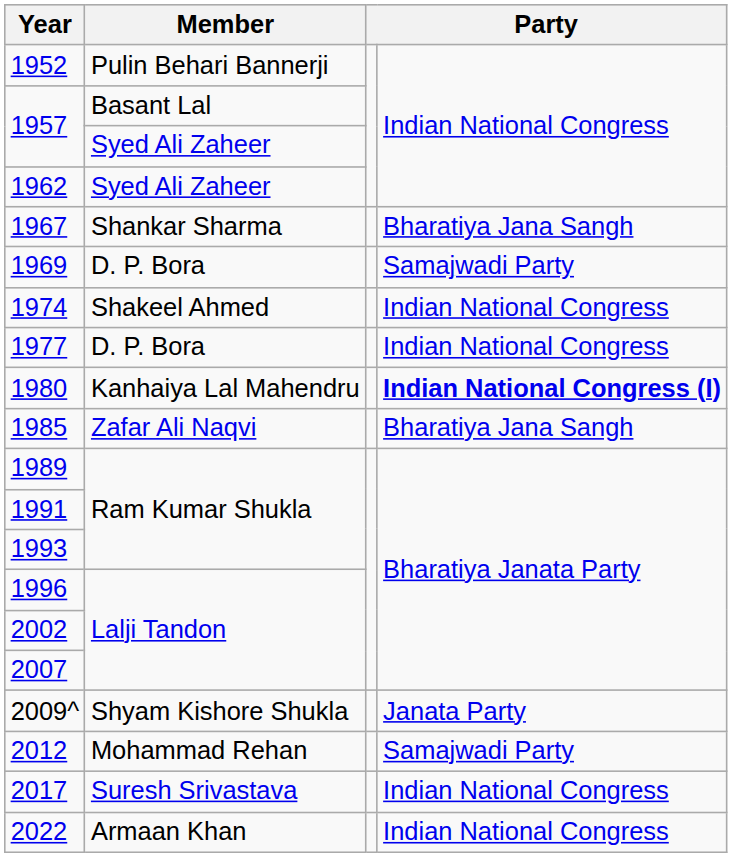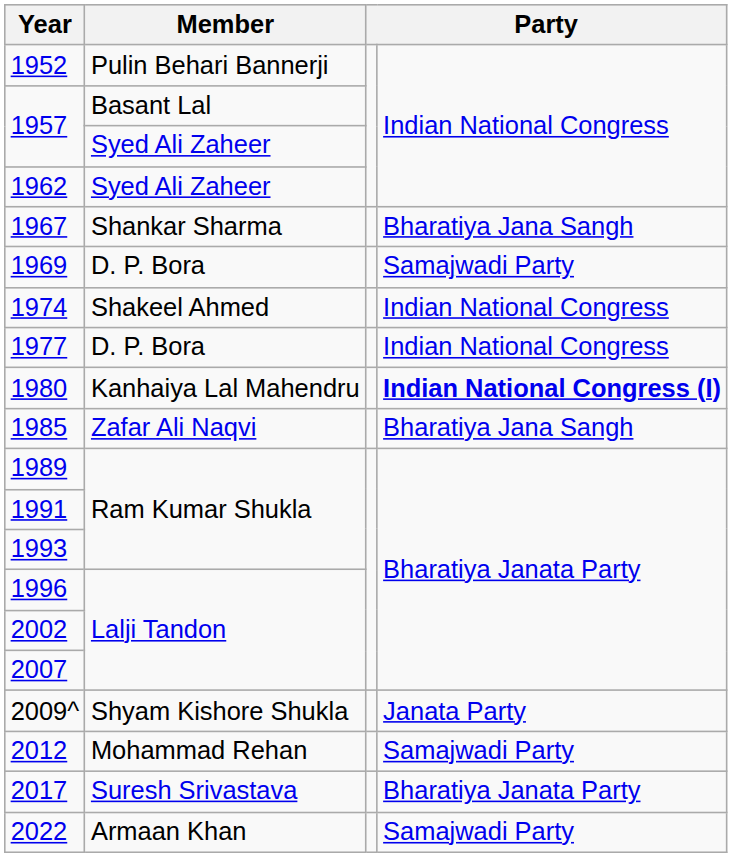(526, 791) Indian National Congress -> (512, 791) Bharatiya Janata Party
(526, 831) Indian National Congress -> (479, 831) Samajwadi Party
